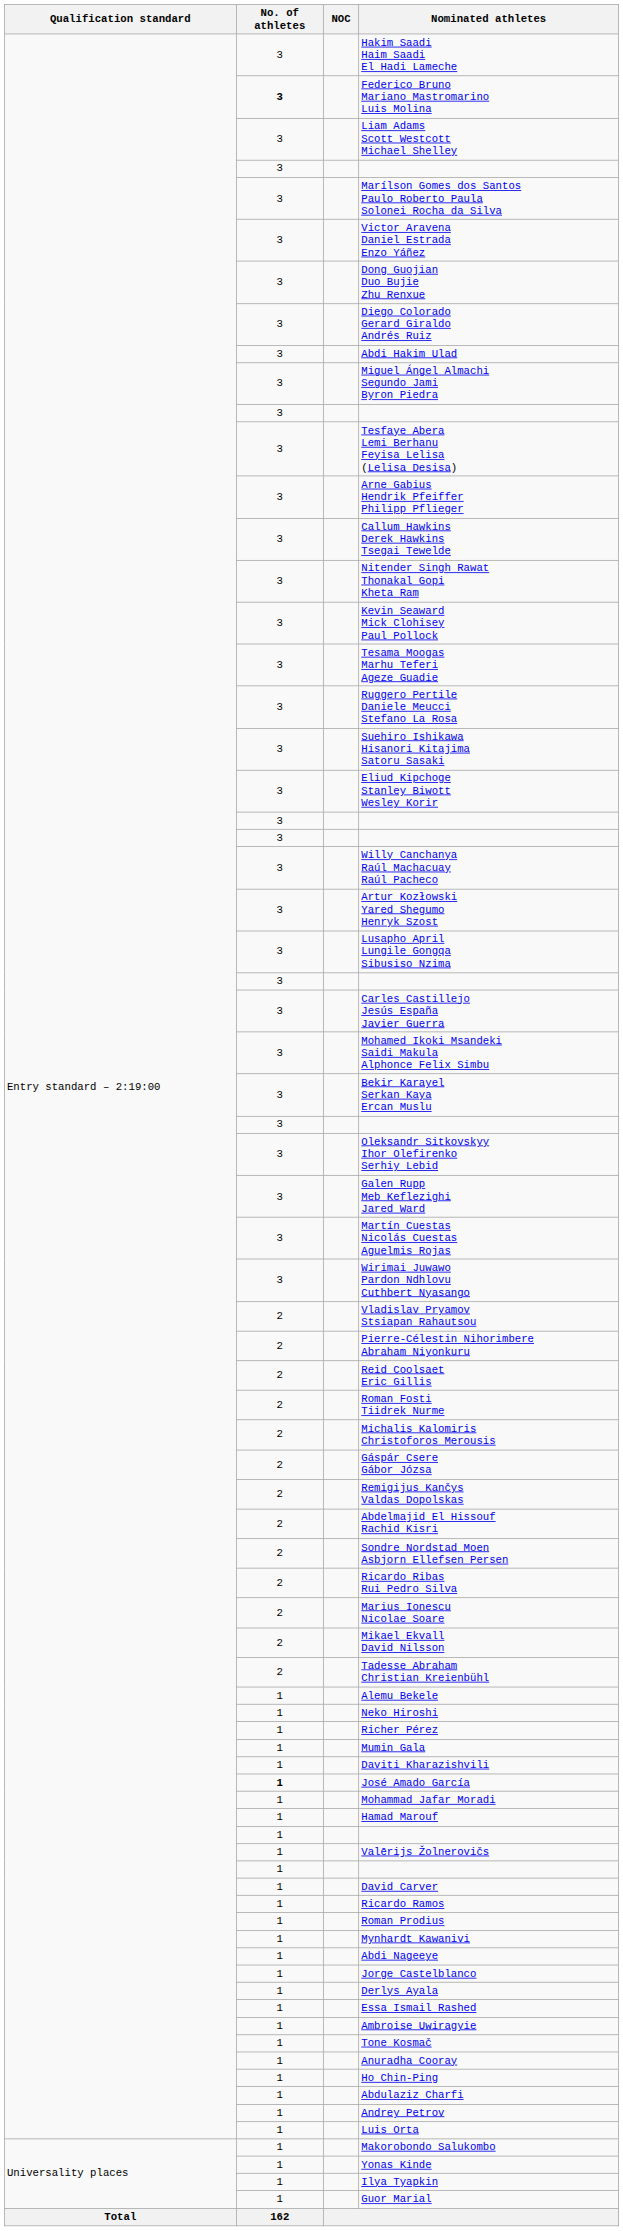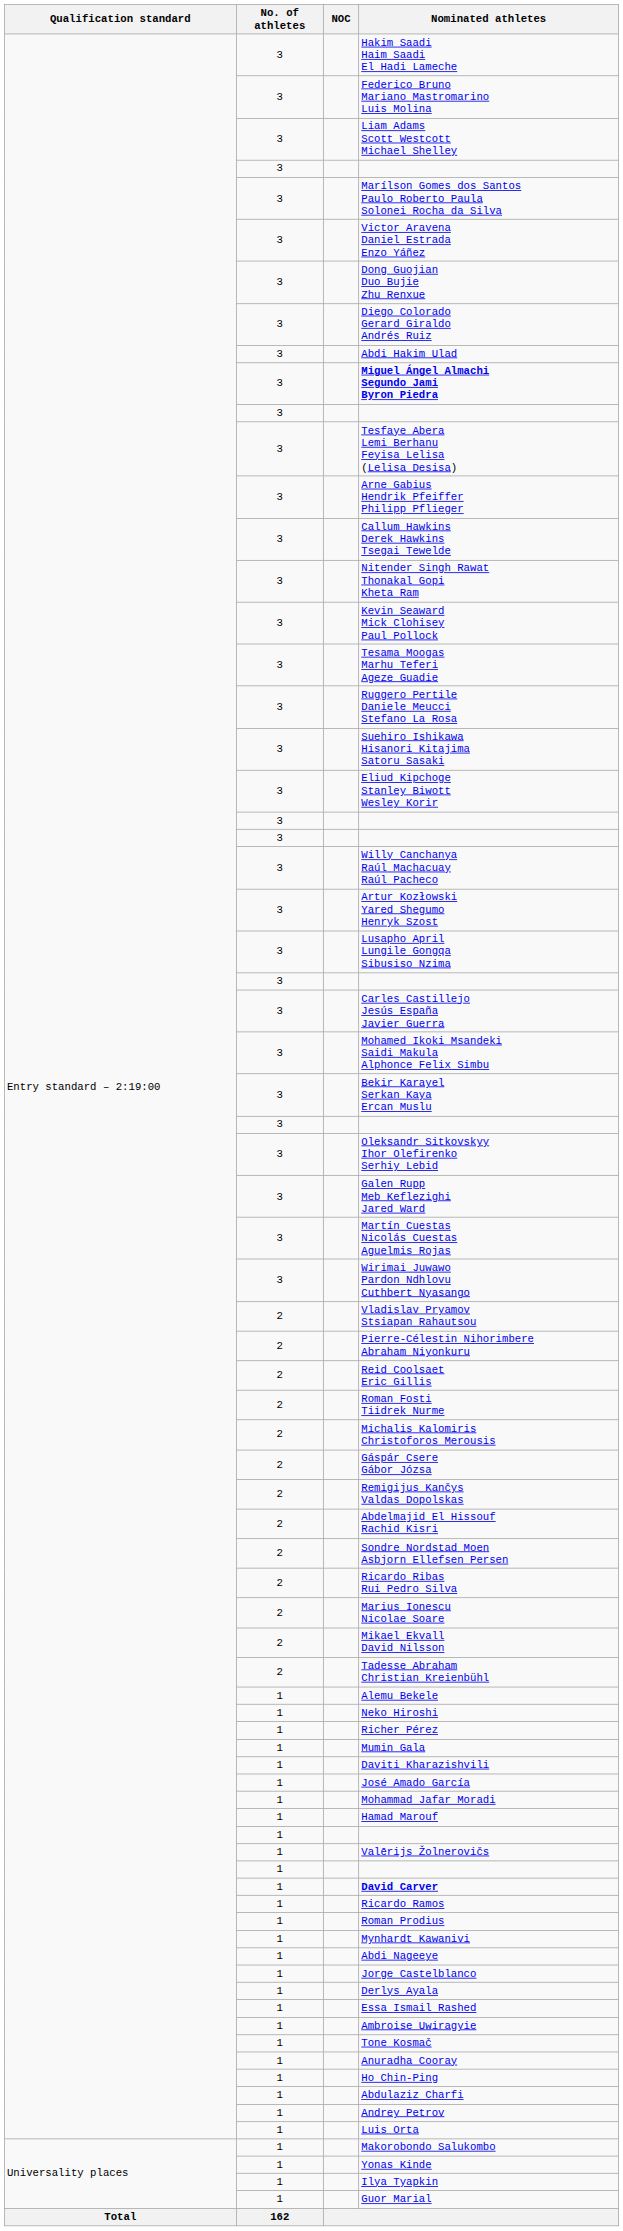(280, 97) bold -> (280, 97) normal
(425, 384) normal -> (425, 384) bold
(280, 1783) bold -> (280, 1783) normal
(400, 1887) normal -> (400, 1887) bold
